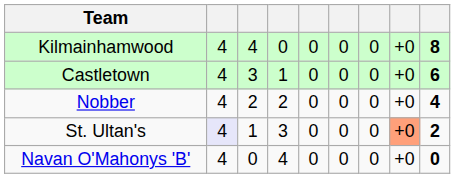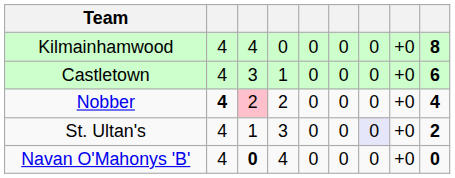(222, 103) normal -> (222, 103) bold
(253, 103) no background -> (253, 103) pink background
(222, 131) lavender background -> (222, 131) no background
(374, 131) no background -> (374, 131) lavender background
(405, 131) lightsalmon background -> (405, 131) no background
(253, 159) normal -> (253, 159) bold
